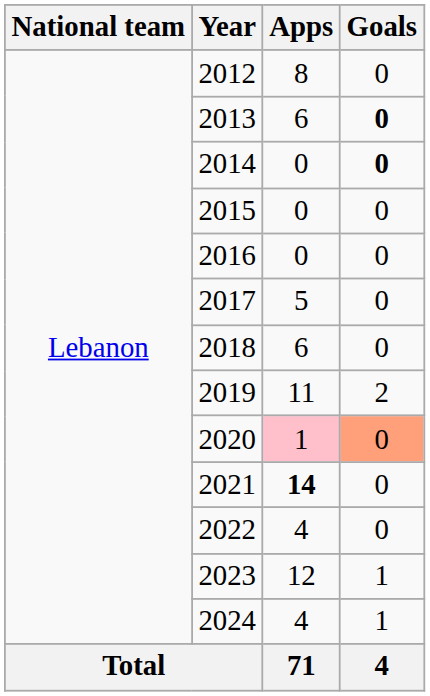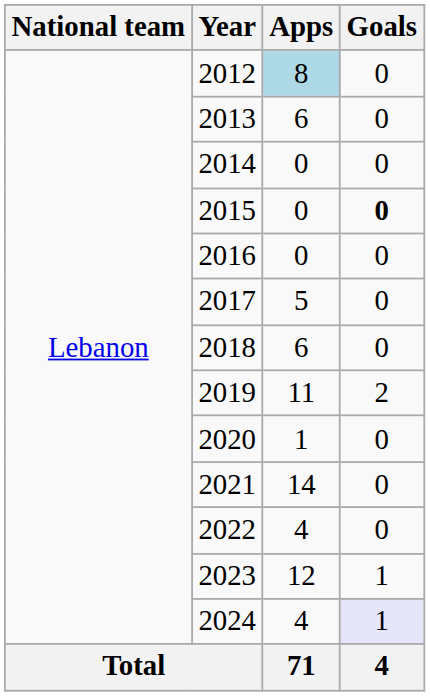(301, 73) no background -> (301, 73) lightblue background
(382, 118) bold -> (382, 118) normal
(382, 164) bold -> (382, 164) normal
(382, 210) normal -> (382, 210) bold
(301, 438) pink background -> (301, 438) no background
(382, 438) lightsalmon background -> (382, 438) no background
(301, 484) bold -> (301, 484) normal
(382, 621) no background -> (382, 621) lavender background
